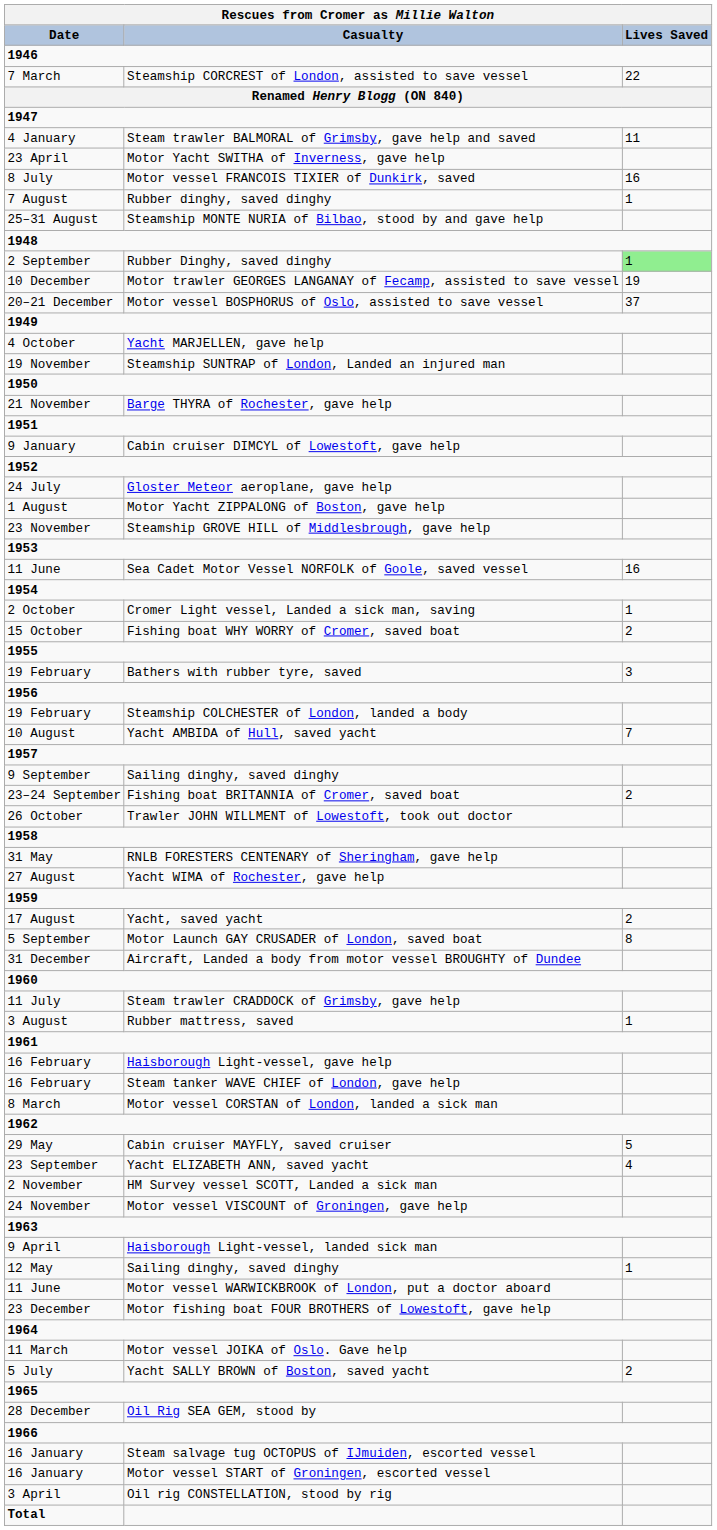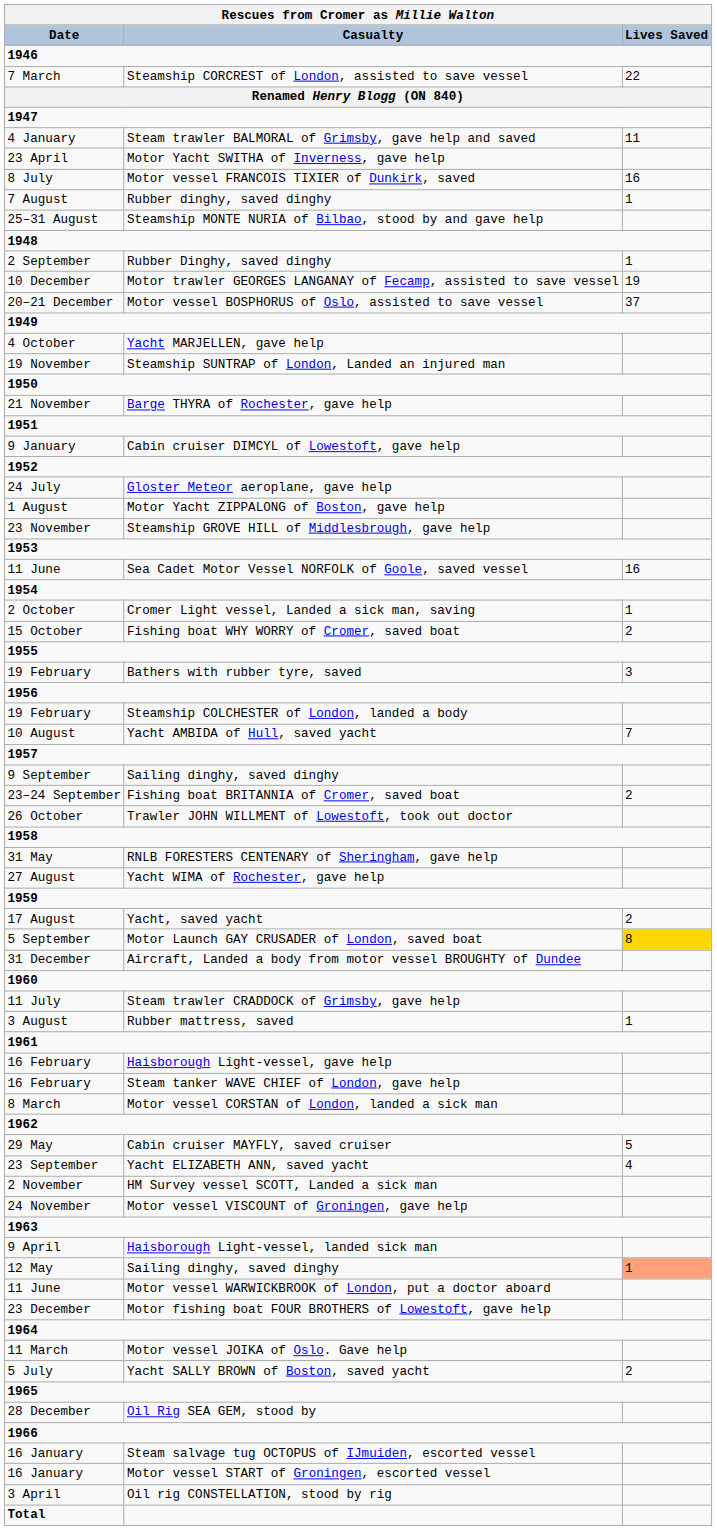(629, 261) lightgreen background -> (629, 261) no background
(629, 940) no background -> (629, 940) gold background
(629, 1268) no background -> (629, 1268) lightsalmon background
